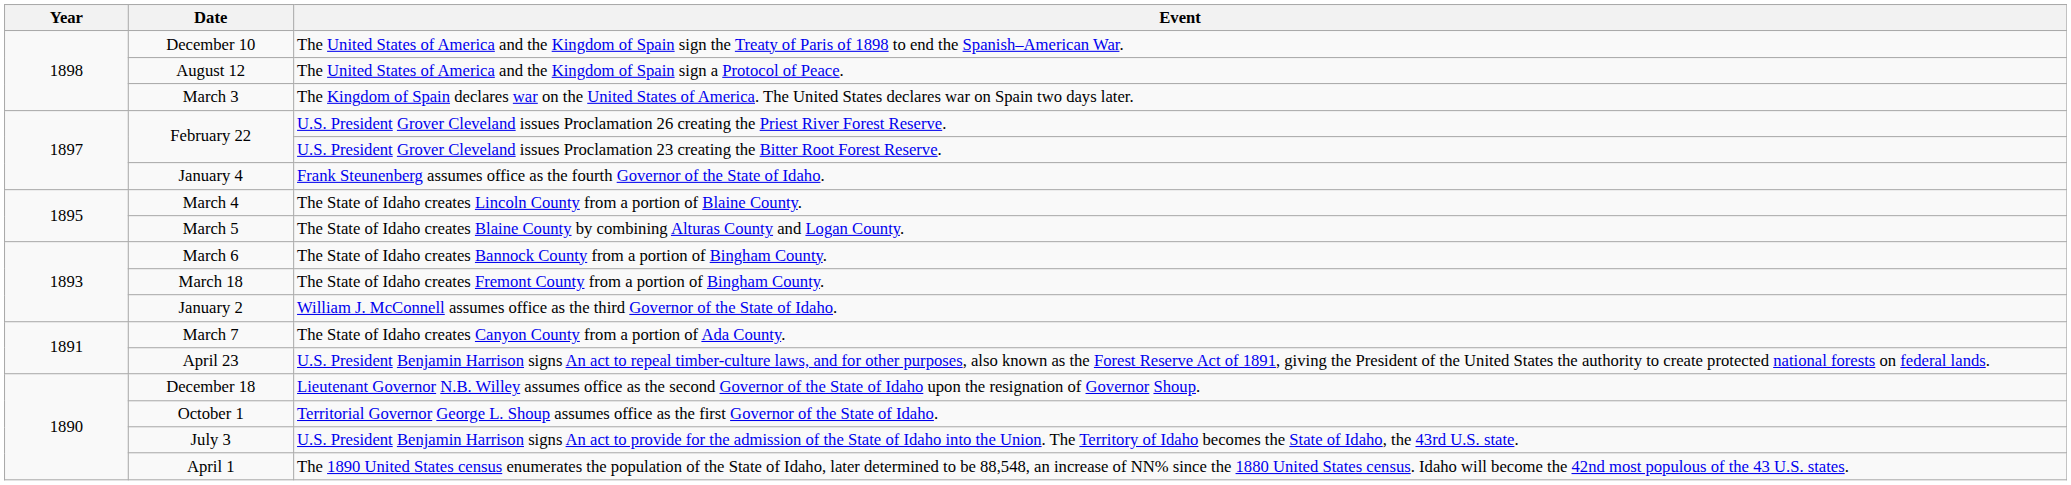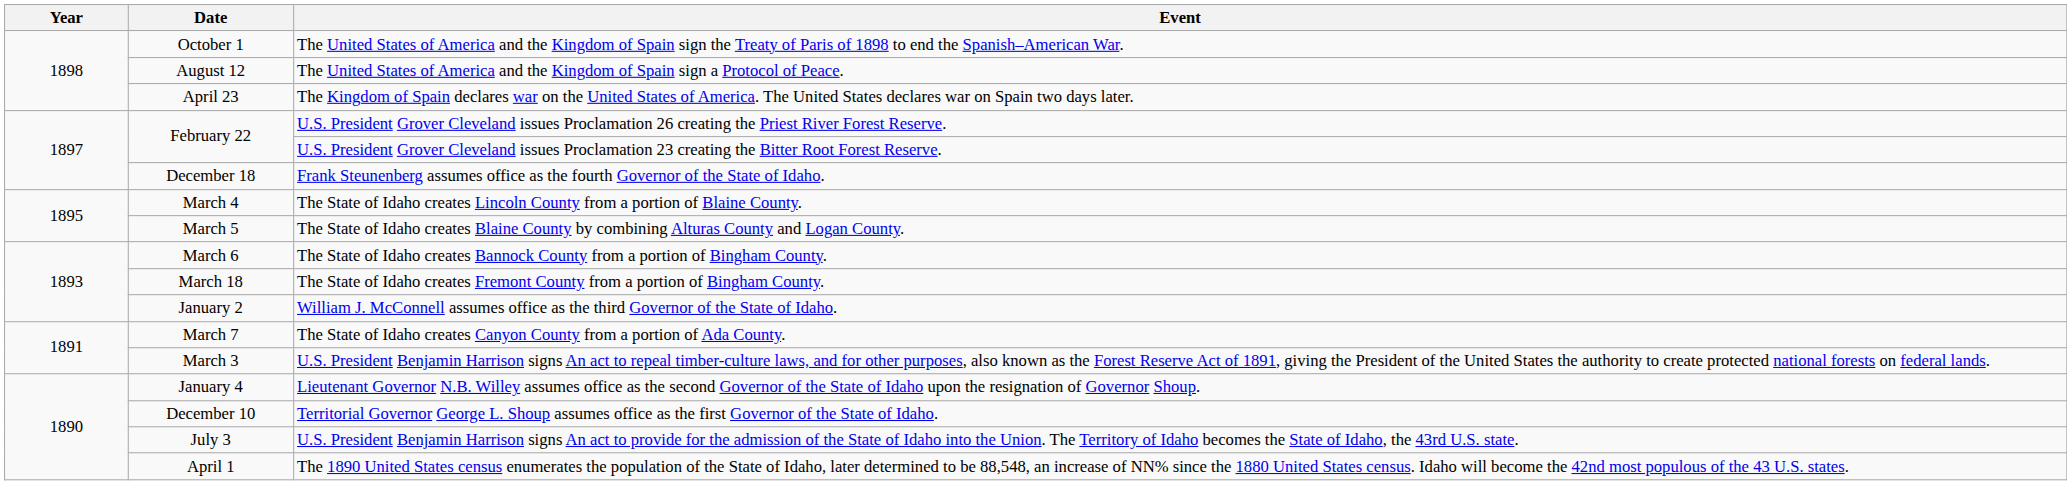(211, 44) December 10 -> (211, 44) October 1
(211, 96) March 3 -> (211, 96) April 23
(211, 176) January 4 -> (211, 176) December 18
(211, 360) April 23 -> (211, 360) March 3
(211, 387) December 18 -> (211, 387) January 4
(211, 413) October 1 -> (211, 413) December 10
